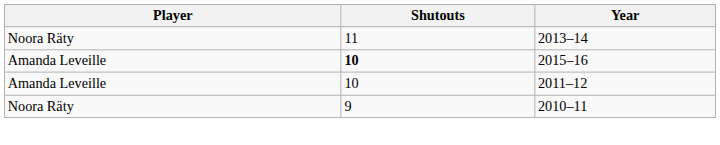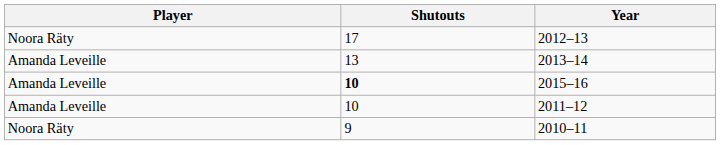+ row: (563, 38)
(41, 38) Noora Räty -> (57, 60) Amanda Leveille
(351, 38) 11 -> (352, 60) 13
